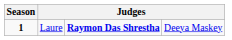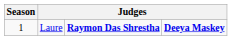(21, 27) bold -> (21, 27) normal
(193, 27) normal -> (194, 27) bold
